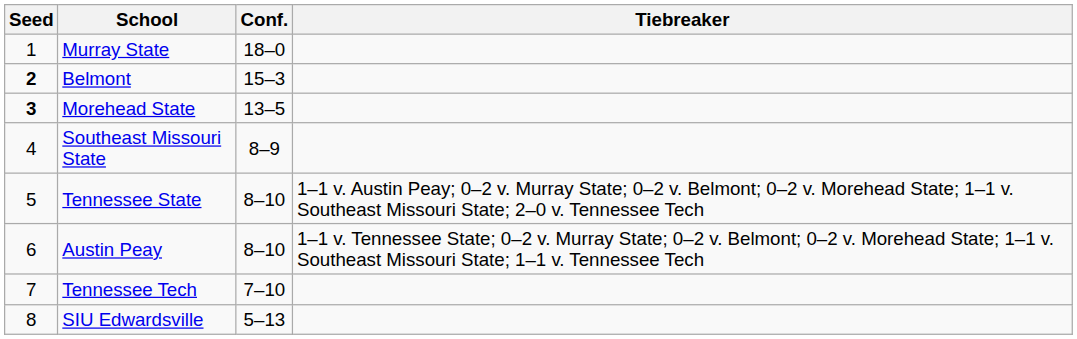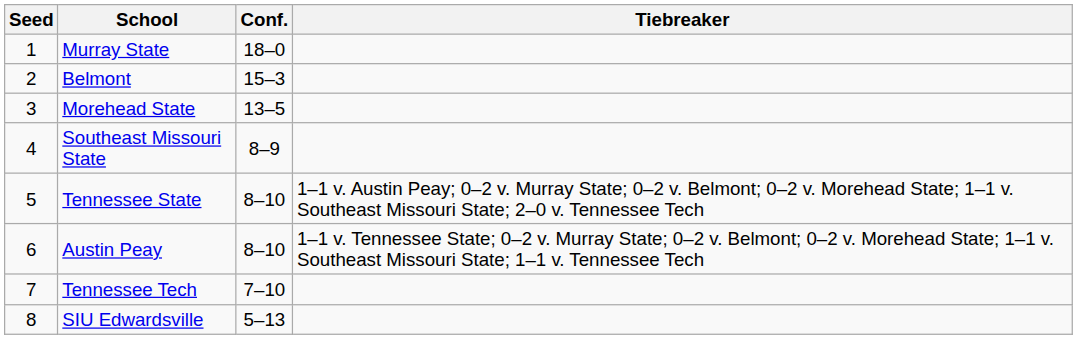(31, 79) bold -> (31, 79) normal
(31, 108) bold -> (31, 108) normal
